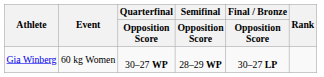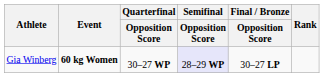(88, 59) normal -> (89, 59) bold
(201, 65) no background -> (203, 65) lavender background
